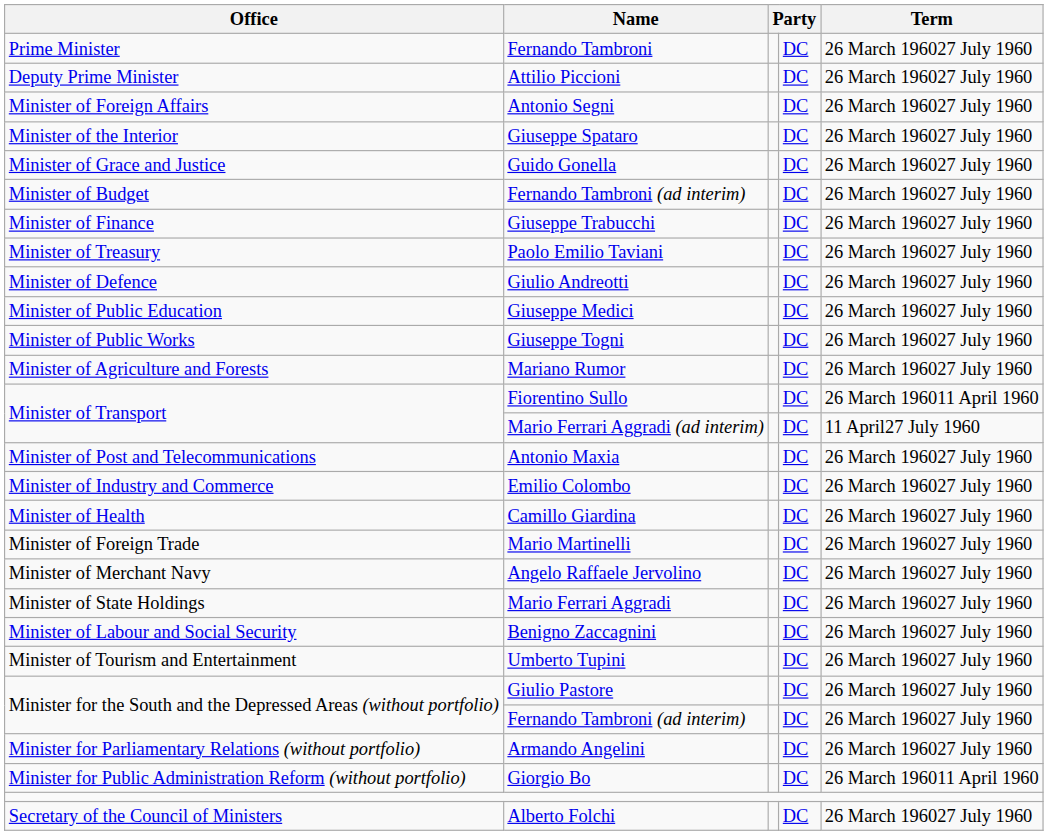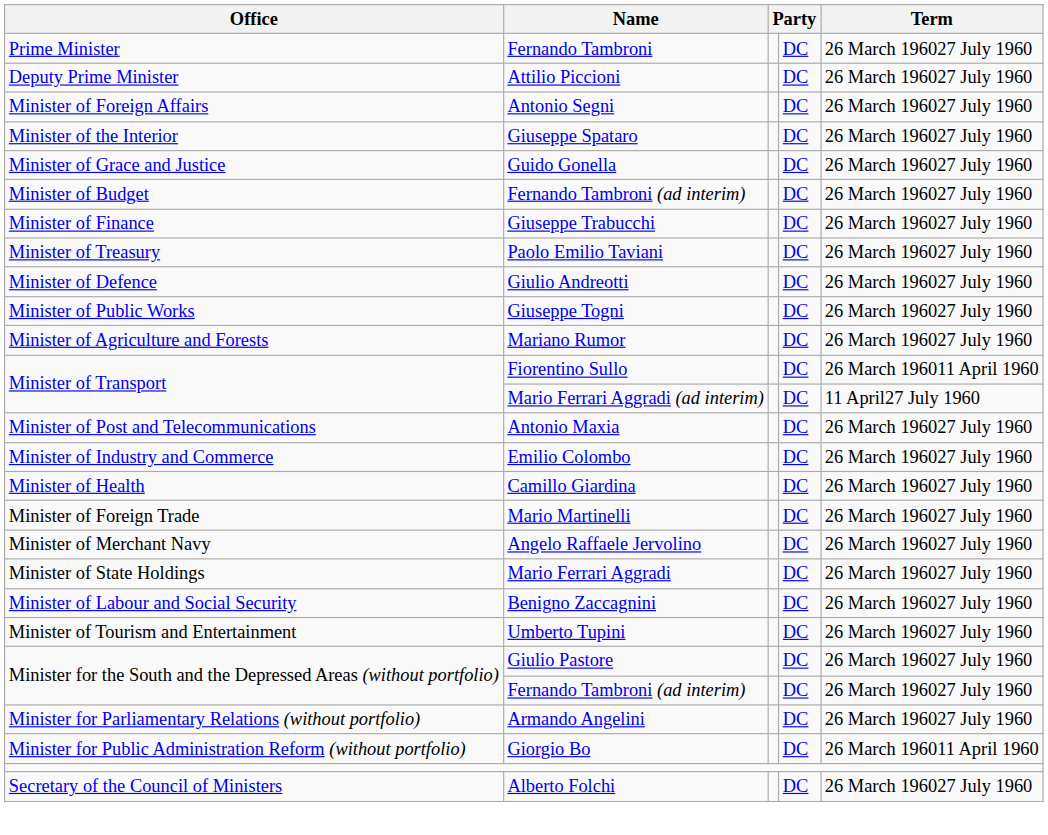- row: (115, 310)
